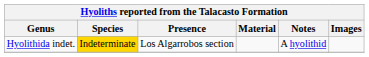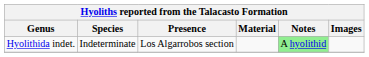(108, 44) gold background -> (108, 44) no background
(303, 44) no background -> (303, 44) lightgreen background
